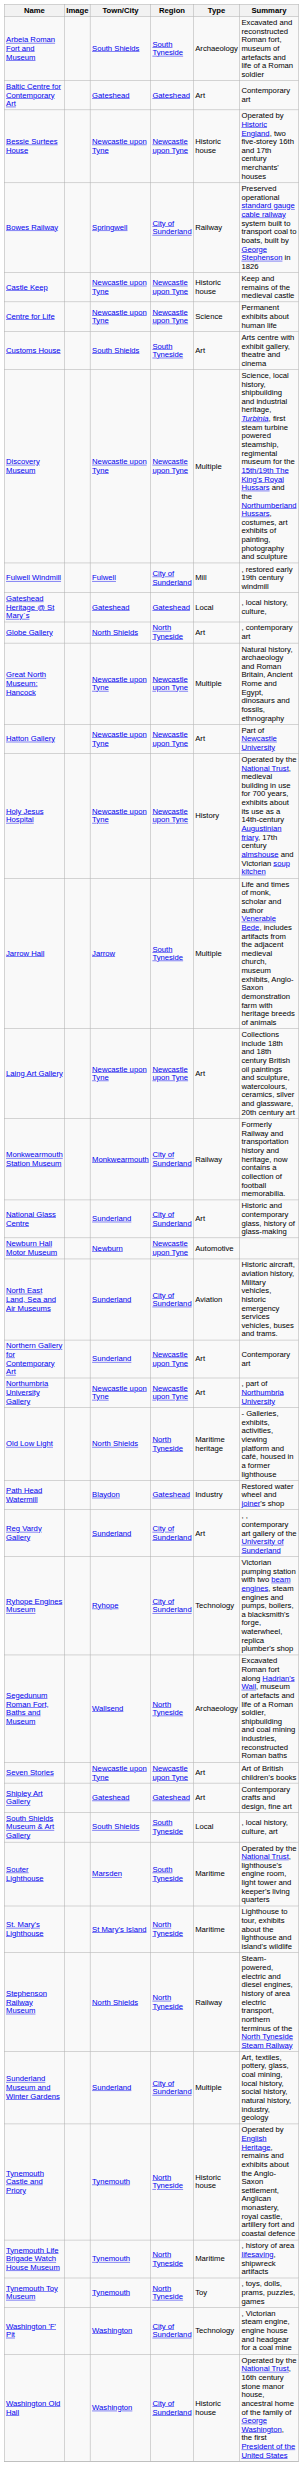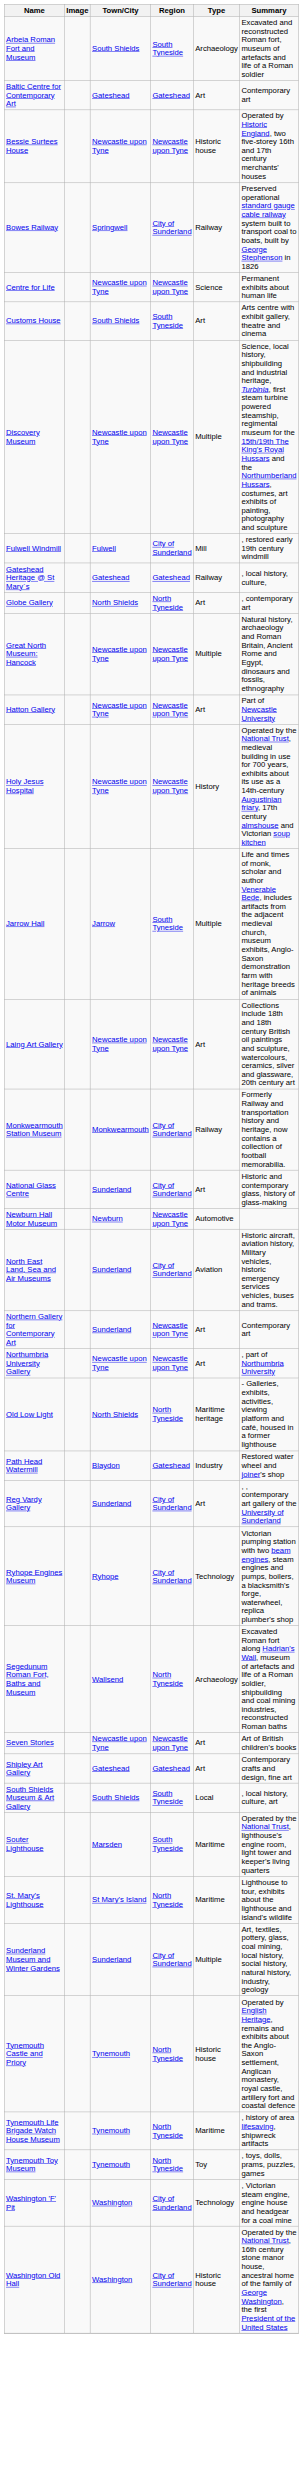- row: (27, 287)
(204, 607) Local -> (209, 578) Railway
- row: (27, 2002)
